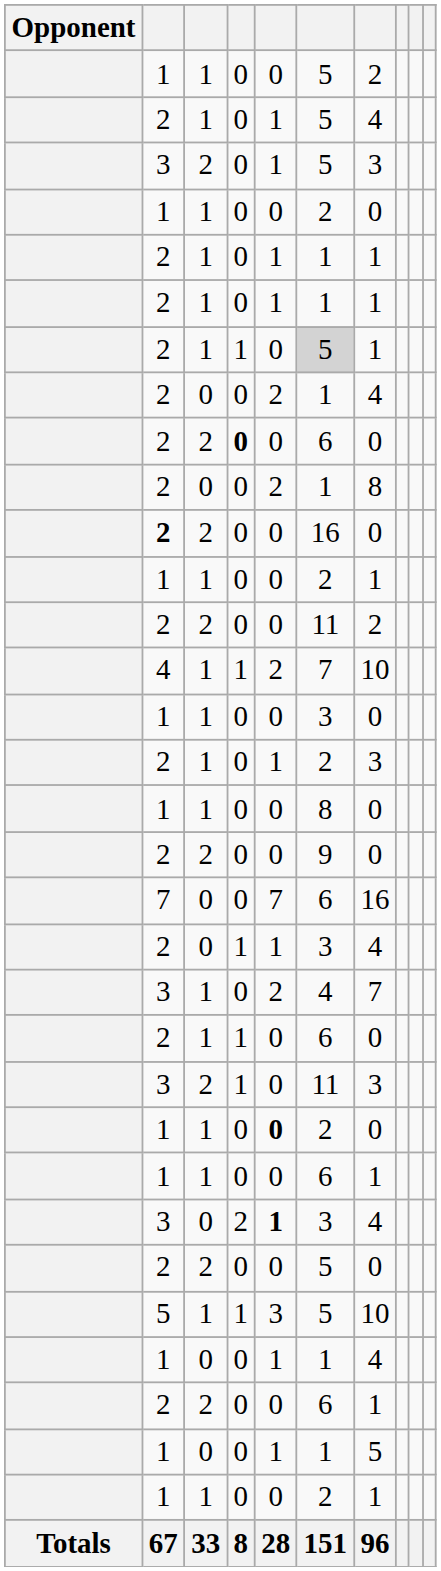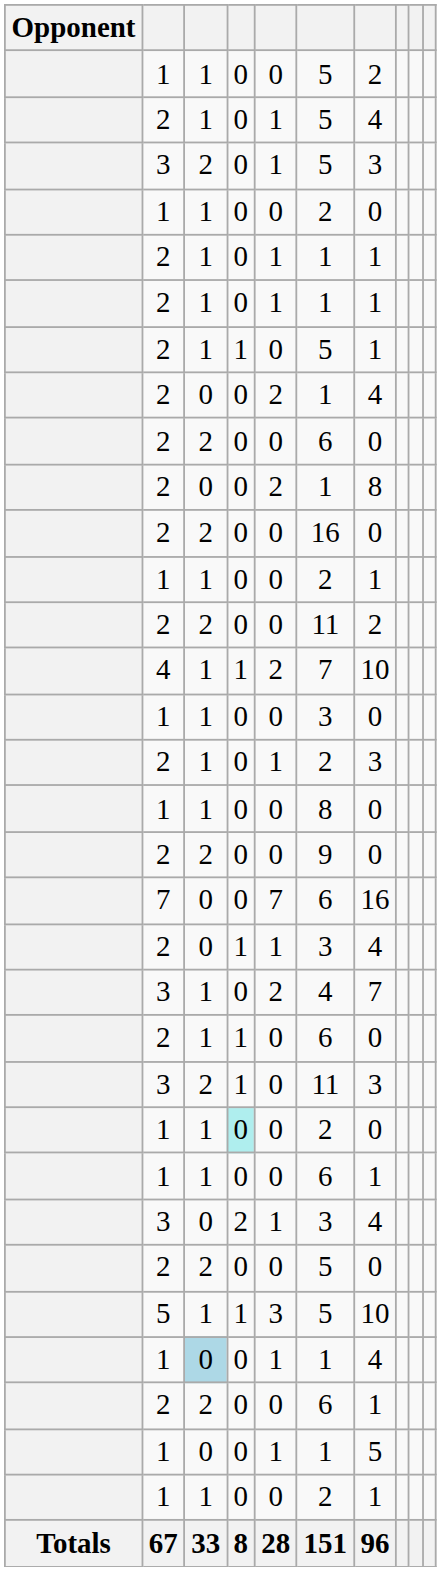(325, 348) lightgrey background -> (325, 348) no background
(241, 440) bold -> (241, 440) normal
(163, 532) bold -> (163, 532) normal
(241, 1129) no background -> (241, 1129) paleturquoise background
(276, 1129) bold -> (276, 1129) normal
(276, 1221) bold -> (276, 1221) normal
(206, 1359) no background -> (206, 1359) lightblue background
